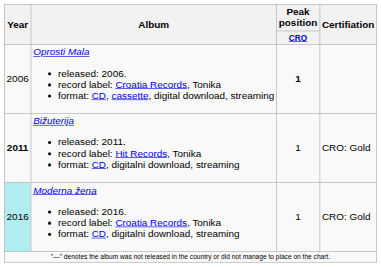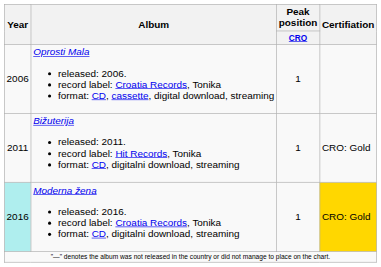(298, 79) bold -> (298, 79) normal
(18, 148) bold -> (18, 148) normal
(346, 217) no background -> (346, 217) gold background
